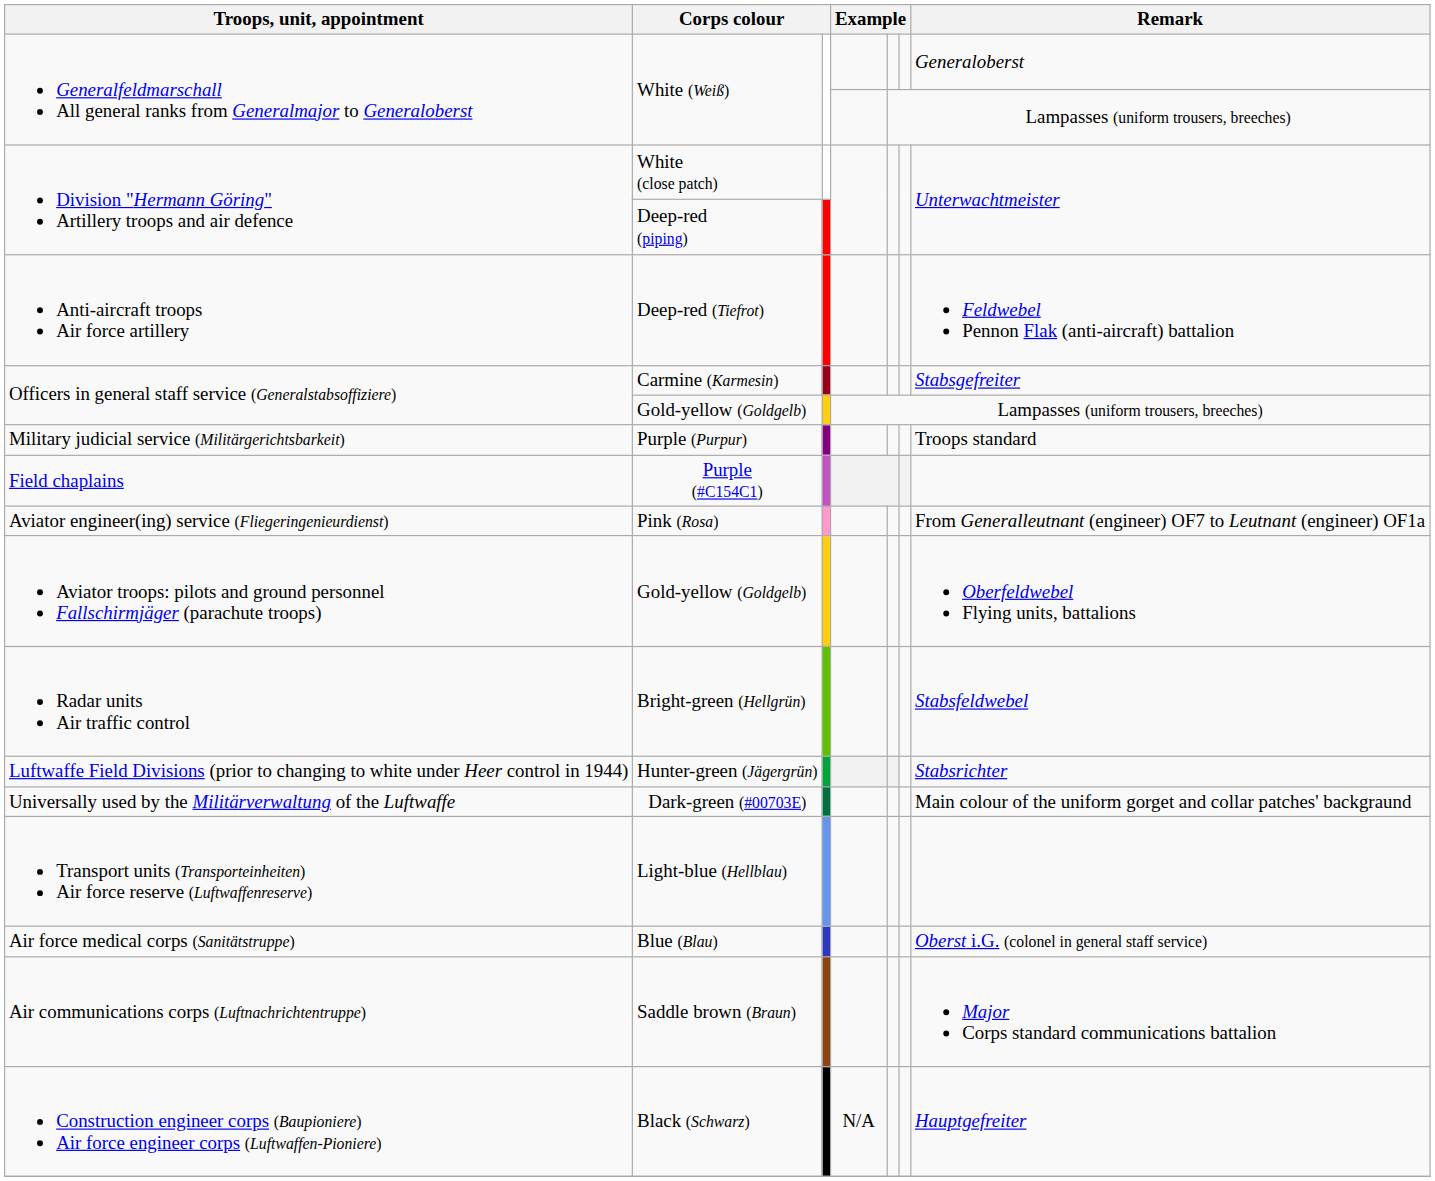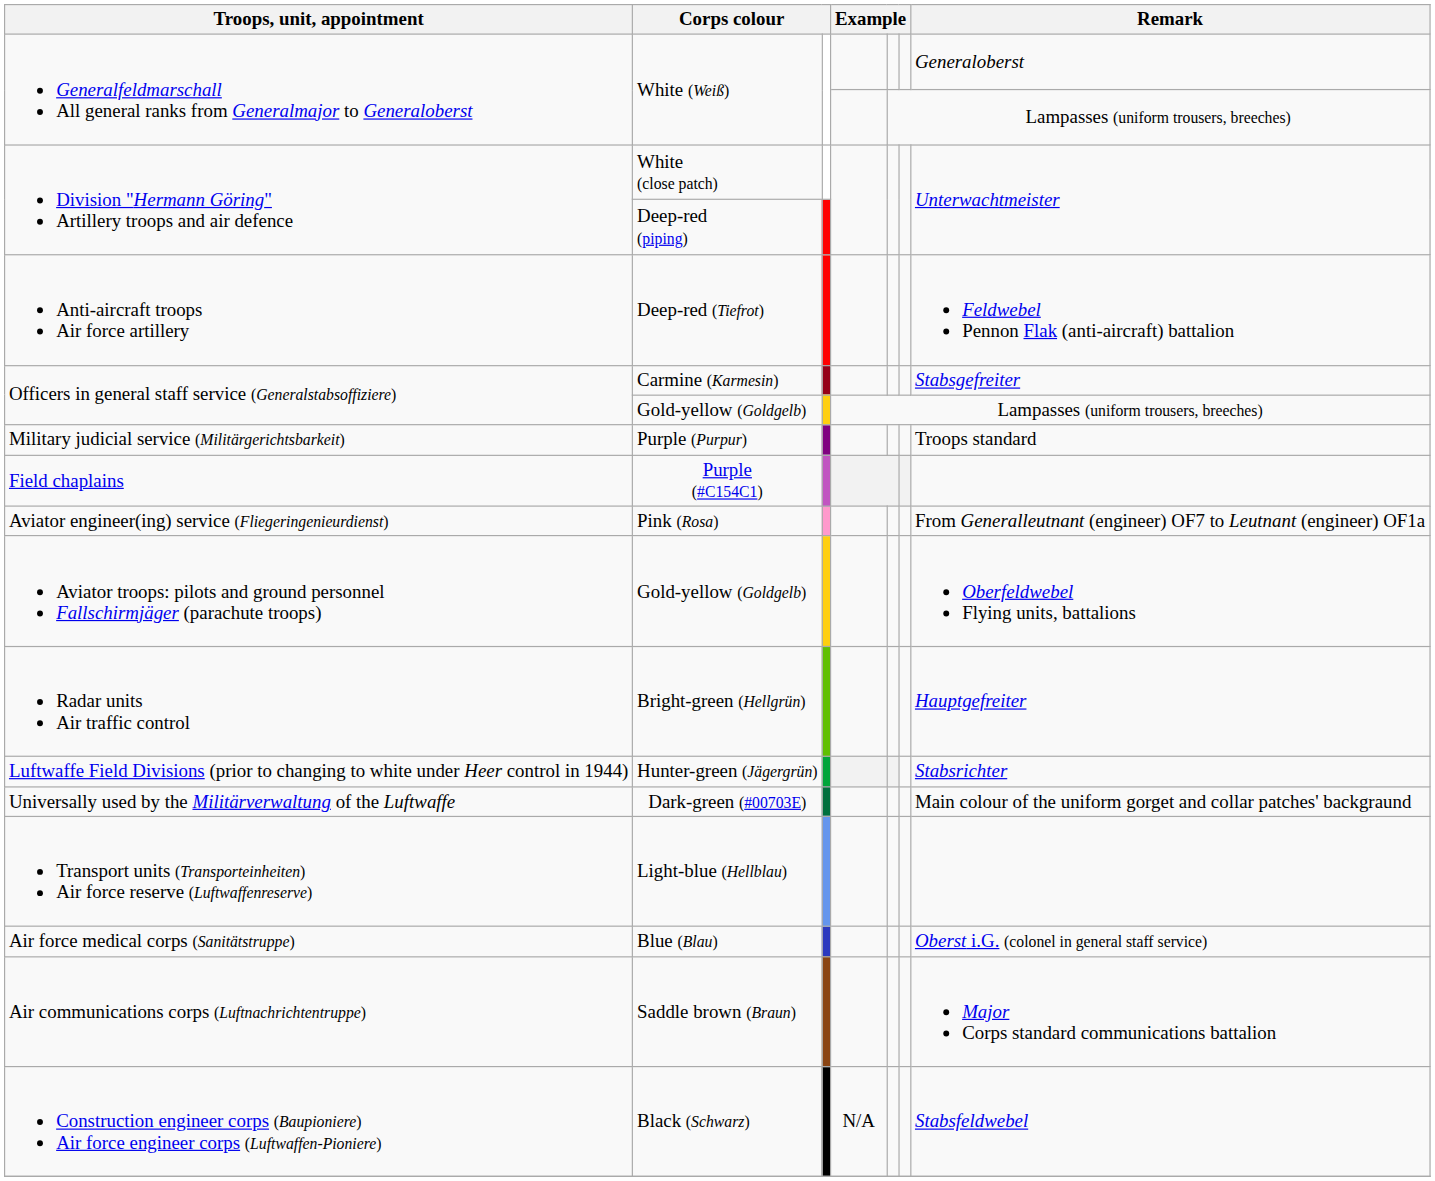(972, 701) Stabsfeldwebel -> (971, 701) Hauptgefreiter
(971, 1121) Hauptgefreiter -> (972, 1121) Stabsfeldwebel
